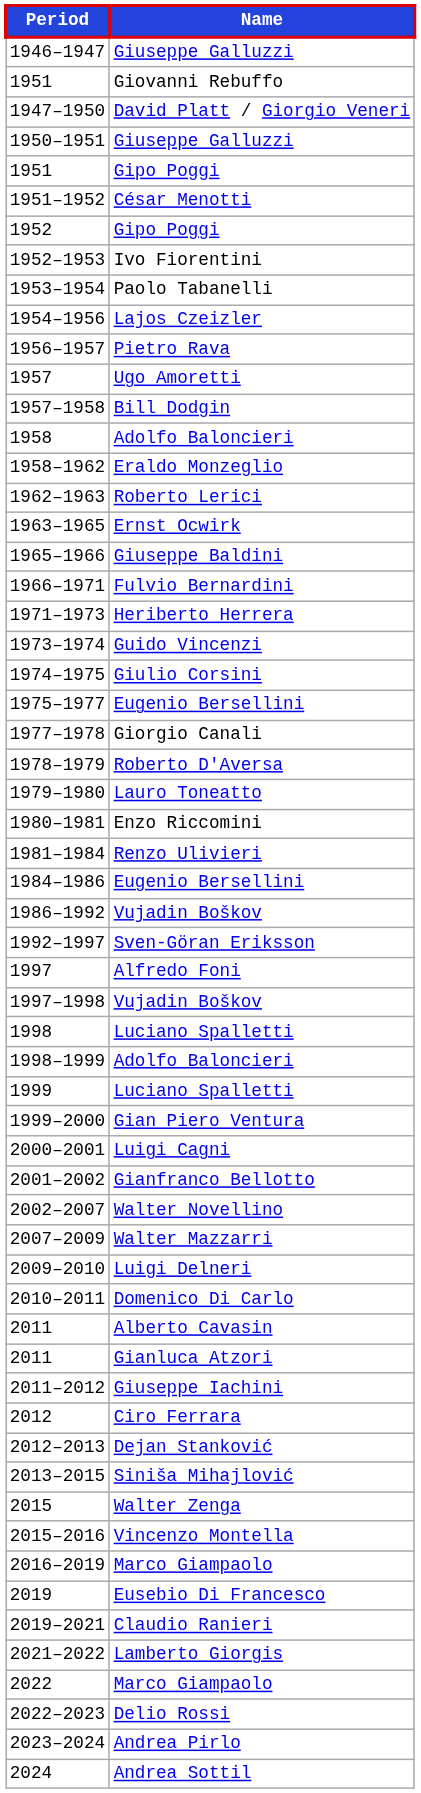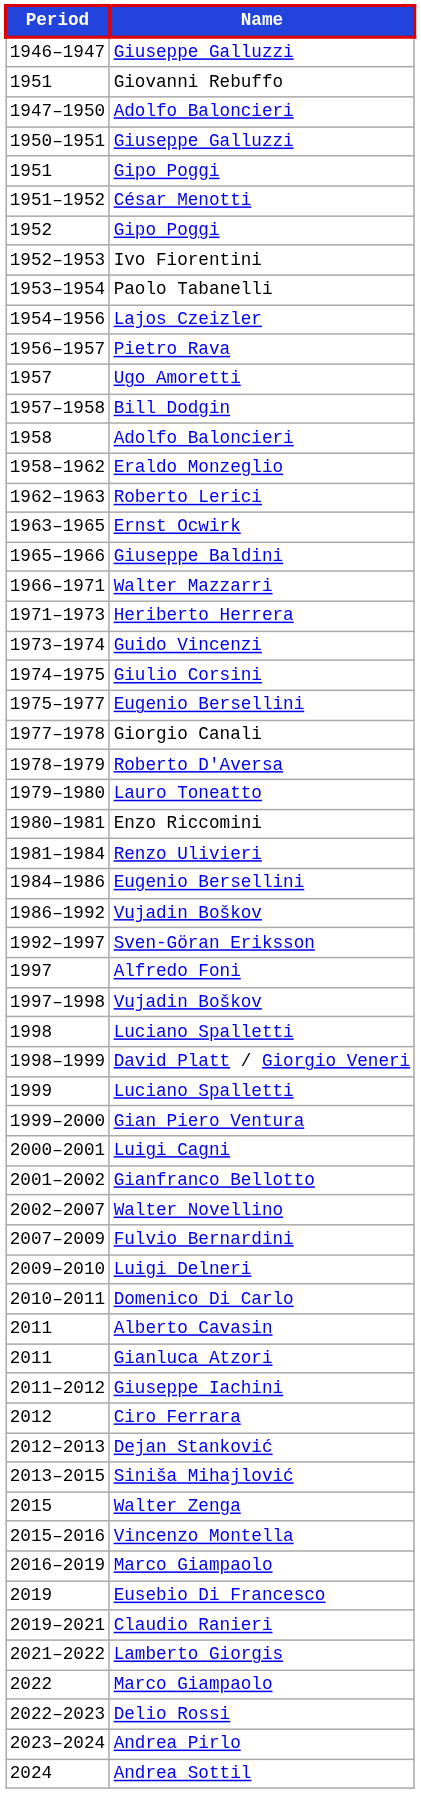(262, 111) David Platt / Giorgio Veneri -> (204, 111) Adolfo Baloncieri
(204, 586) Fulvio Bernardini -> (193, 586) Walter Mazzarri
(204, 1061) Adolfo Baloncieri -> (262, 1061) David Platt / Giorgio Veneri
(193, 1239) Walter Mazzarri -> (204, 1239) Fulvio Bernardini
